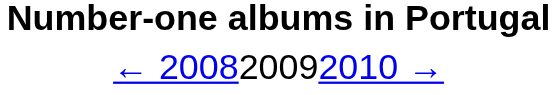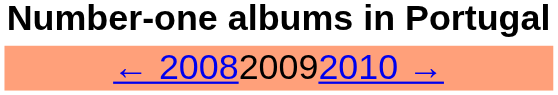(279, 67) no background -> (279, 67) lightsalmon background
